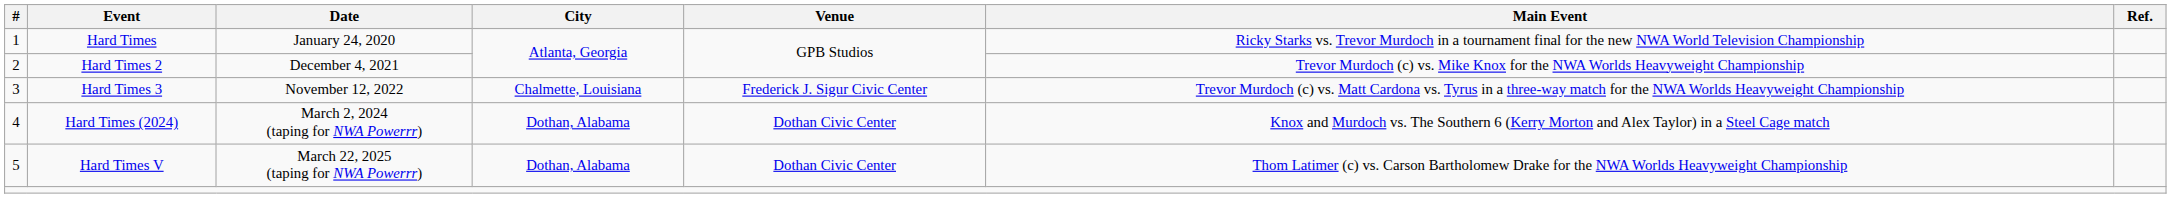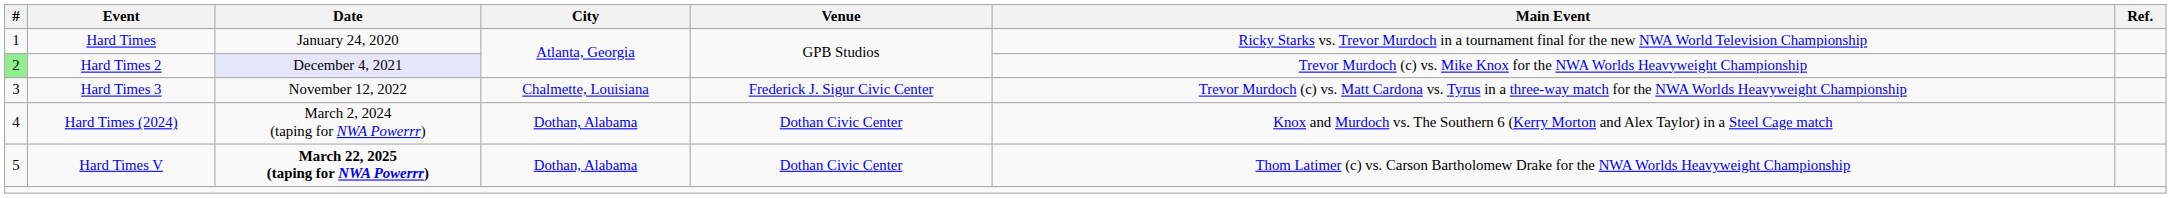(16, 65) no background -> (16, 65) lightgreen background
(344, 65) no background -> (348, 65) lavender background
(344, 164) normal -> (348, 164) bold
